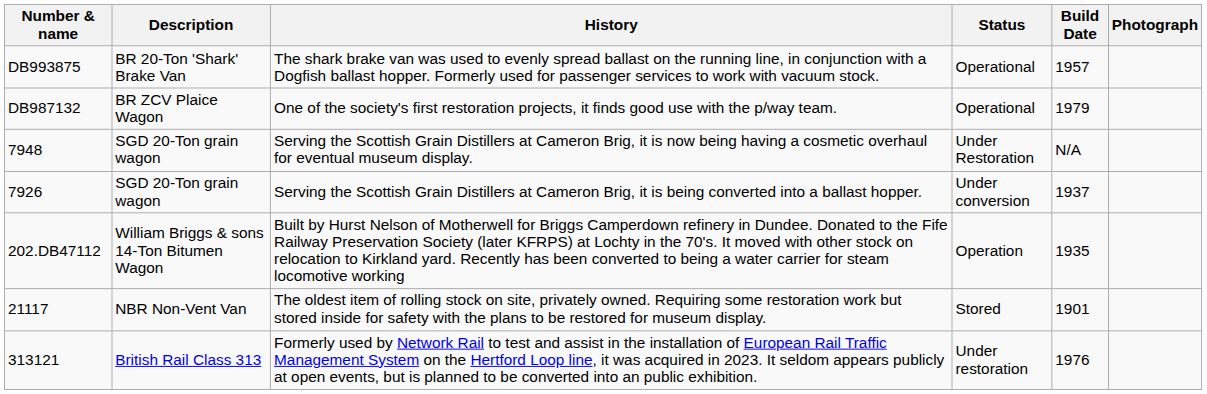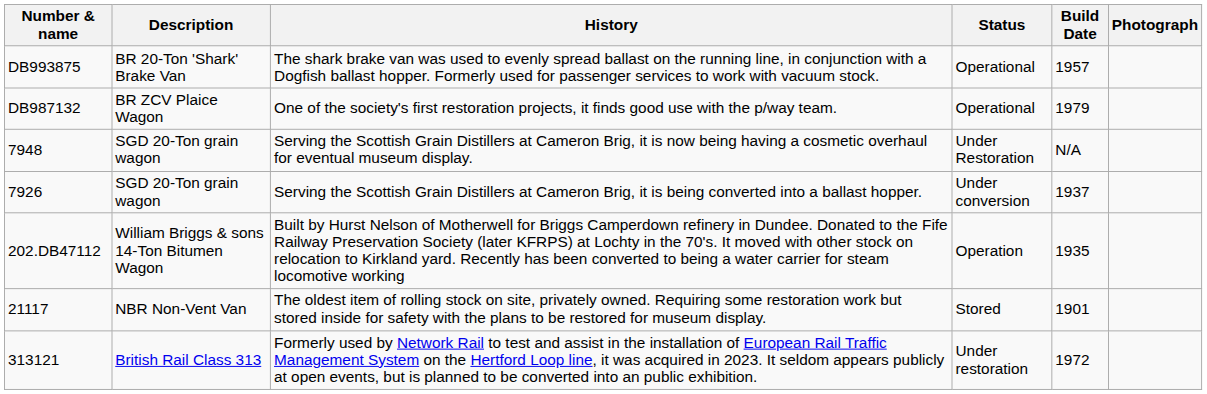(1072, 360) 1976 -> (1072, 360) 1972
